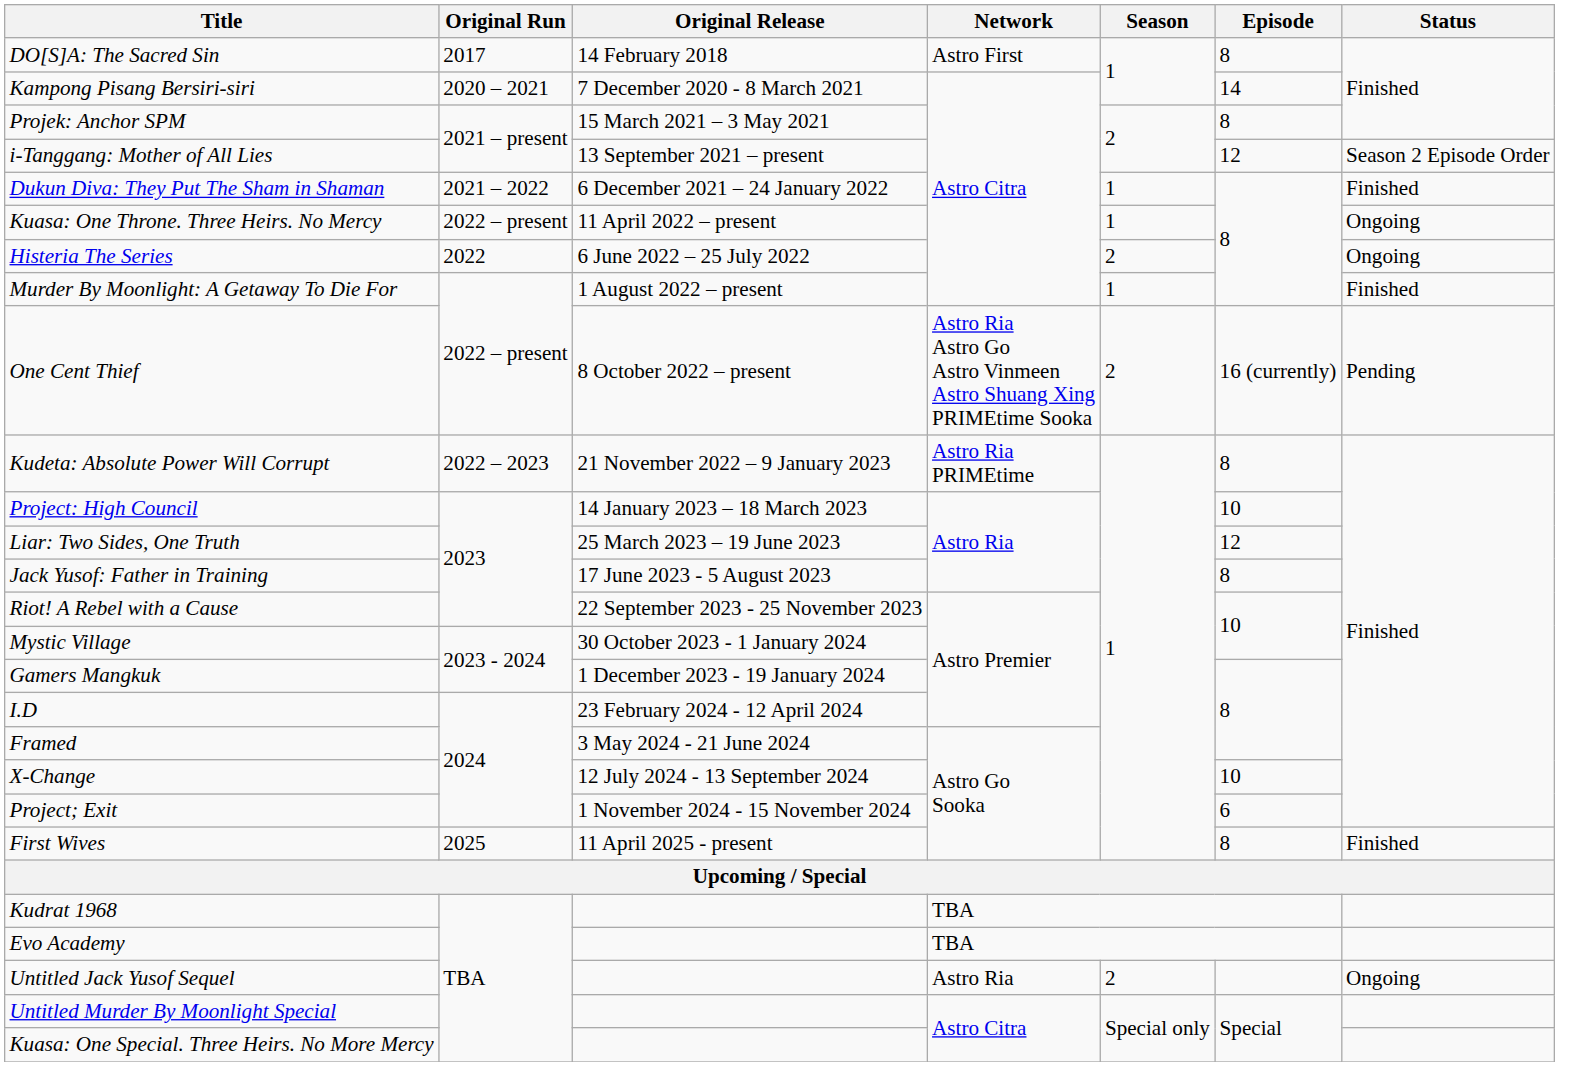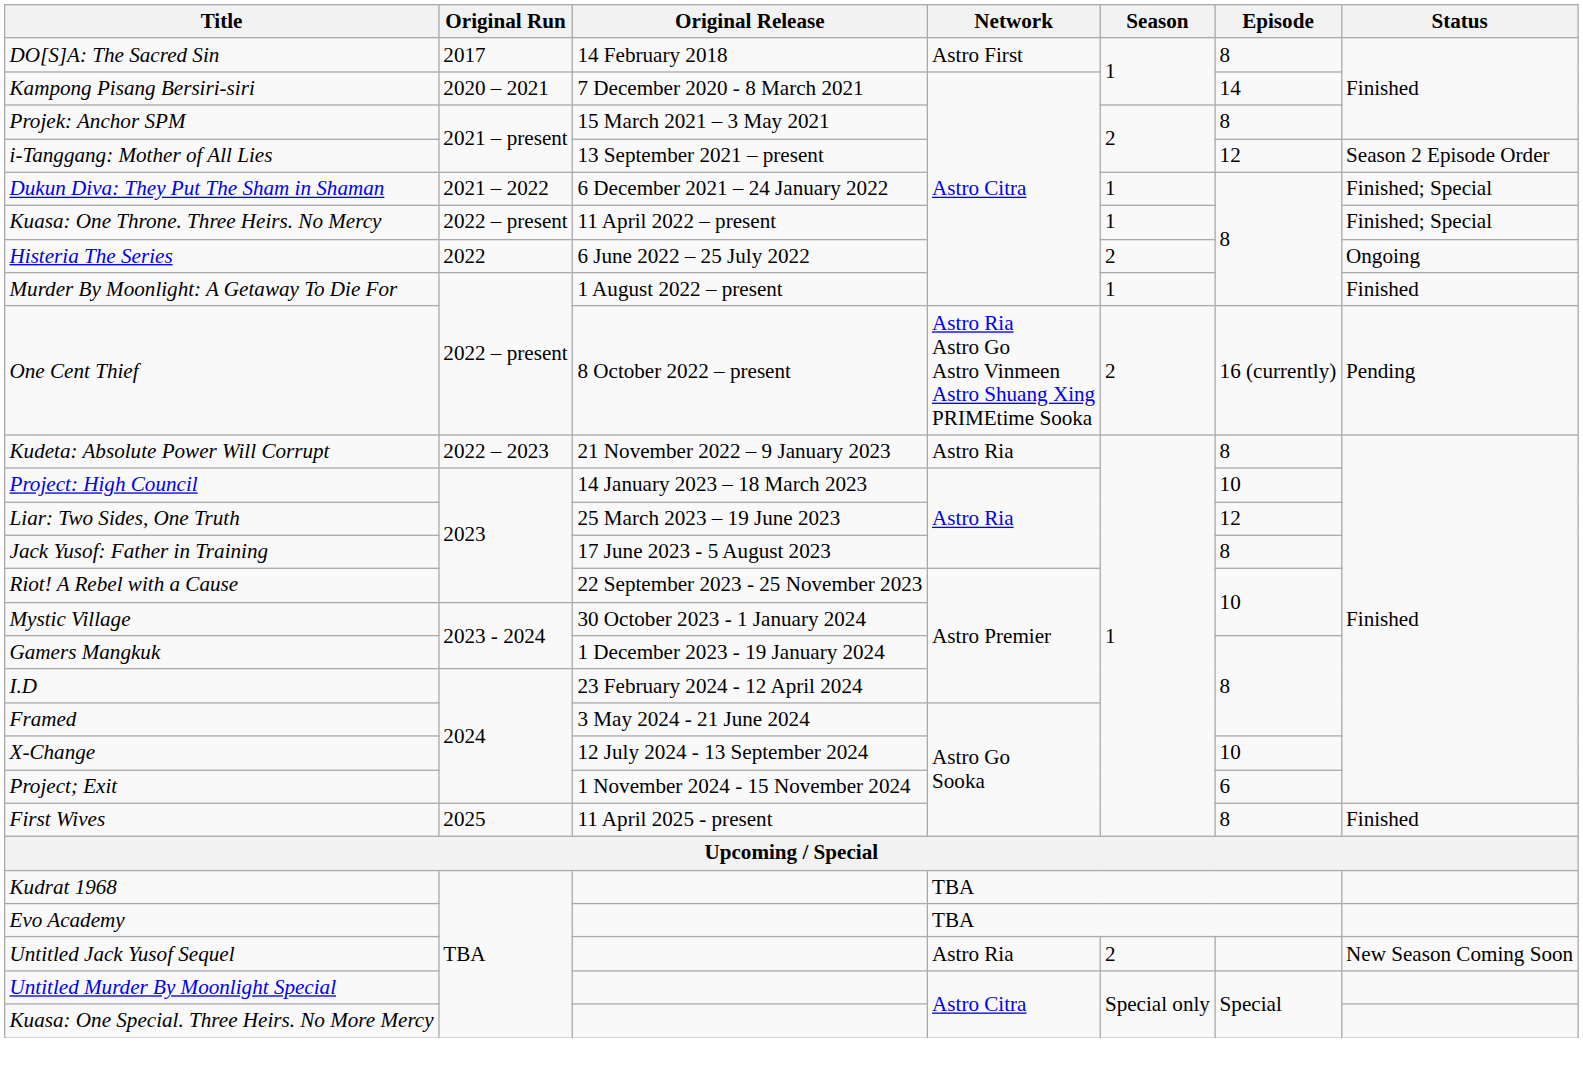(1382, 188) Finished -> (1419, 188) Finished; Special
(1383, 222) Ongoing -> (1419, 222) Finished; Special
(983, 463) Astro Ria PRIMEtime -> (973, 451) Astro Ria
(1383, 977) Ongoing -> (1460, 953) New Season Coming Soon
